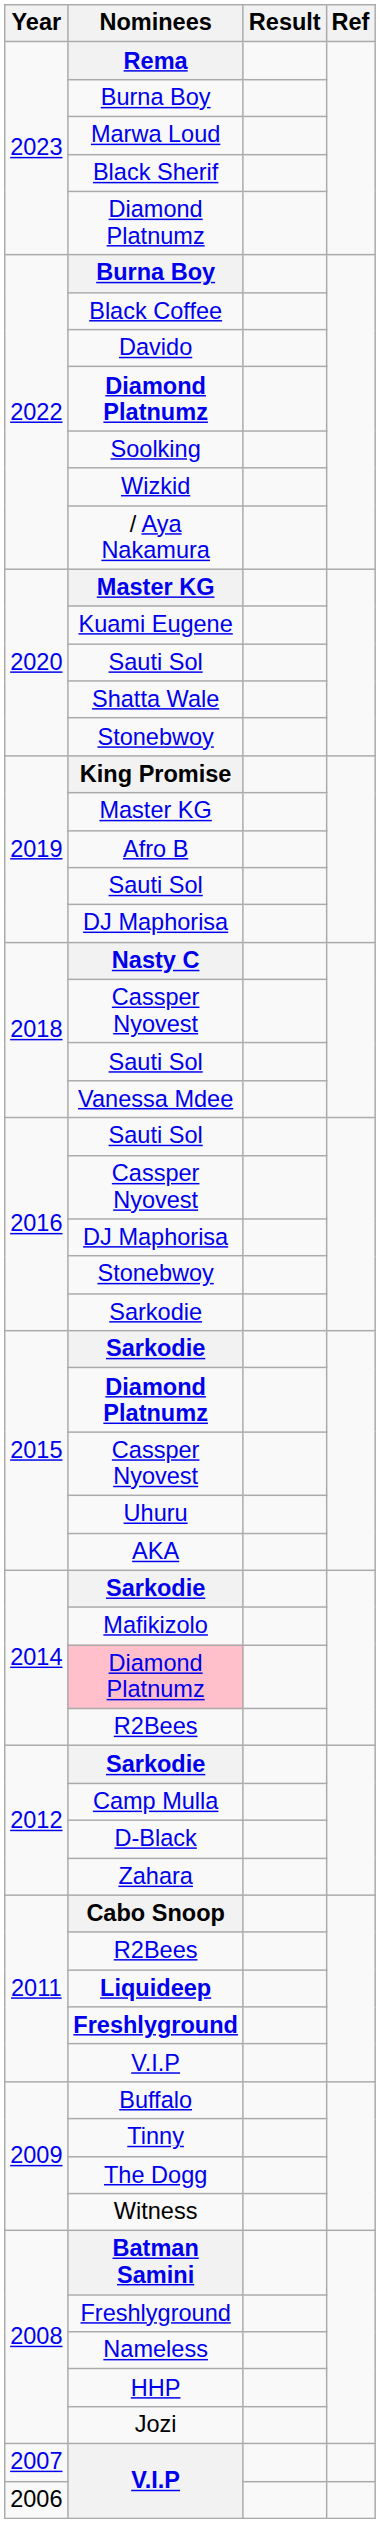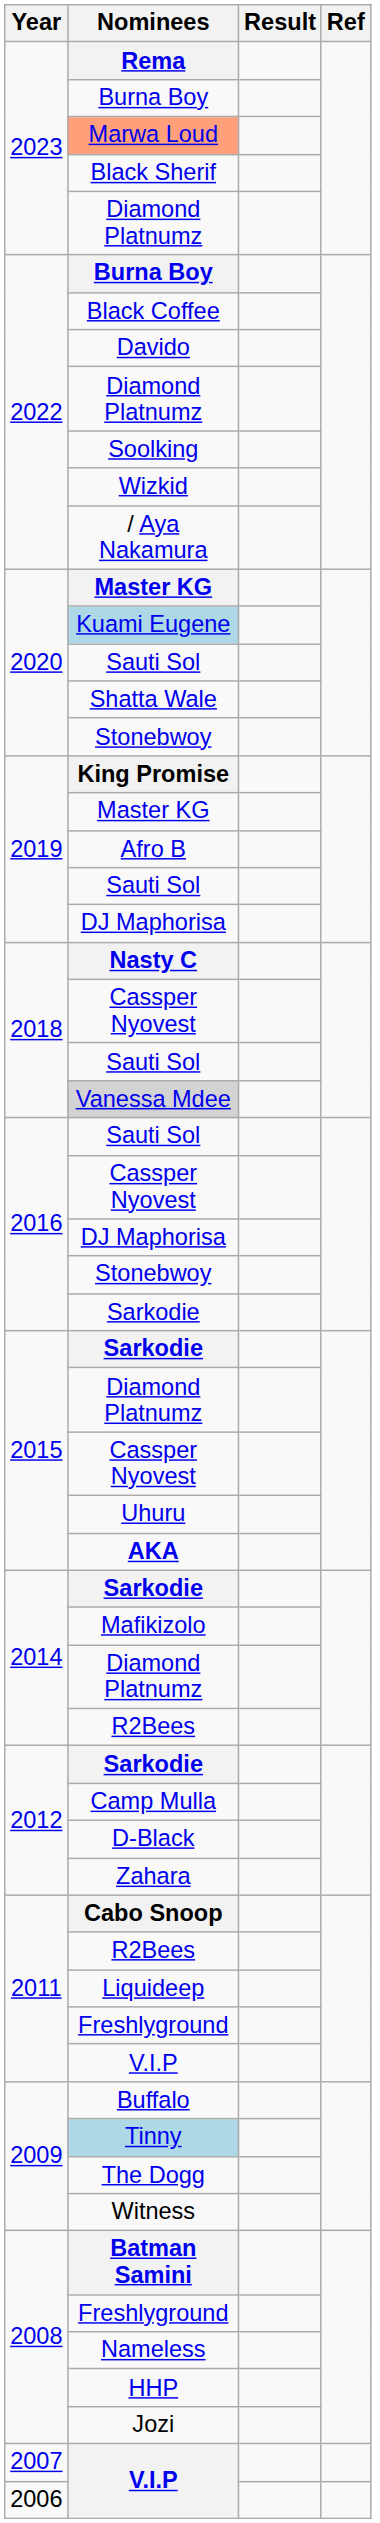(156, 135) no background -> (153, 135) lightsalmon background
(156, 398) bold -> (153, 398) normal
(156, 624) no background -> (153, 624) lightblue background
(156, 1098) no background -> (153, 1098) lightgrey background
(156, 1399) bold -> (153, 1399) normal
(156, 1551) normal -> (153, 1551) bold
(156, 1676) pink background -> (153, 1676) no background
(156, 1987) bold -> (153, 1987) normal
(156, 2025) bold -> (153, 2025) normal
(156, 2137) no background -> (153, 2137) lightblue background
